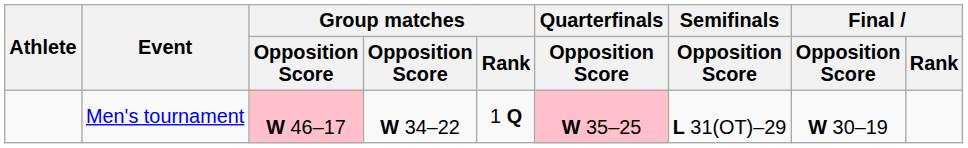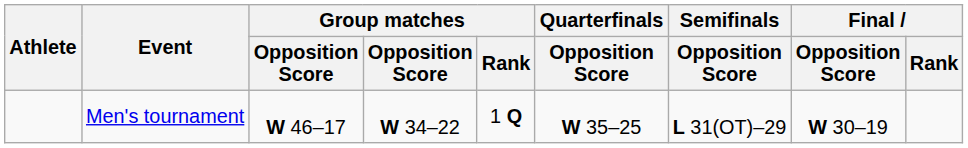(306, 128) pink background -> (306, 128) no background
(602, 128) pink background -> (602, 128) no background
